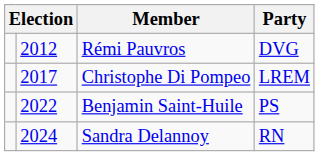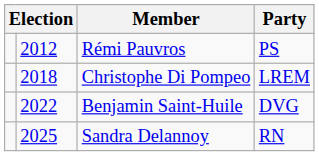(279, 48) DVG -> (269, 48) PS
(39, 77) 2017 -> (39, 77) 2018
(269, 106) PS -> (279, 106) DVG
(39, 135) 2024 -> (39, 135) 2025
